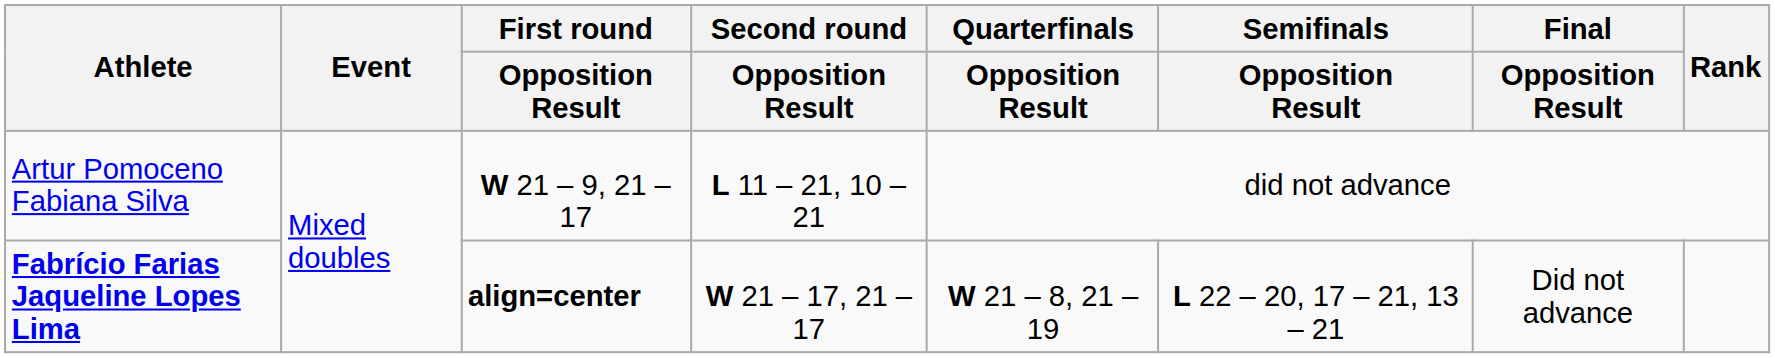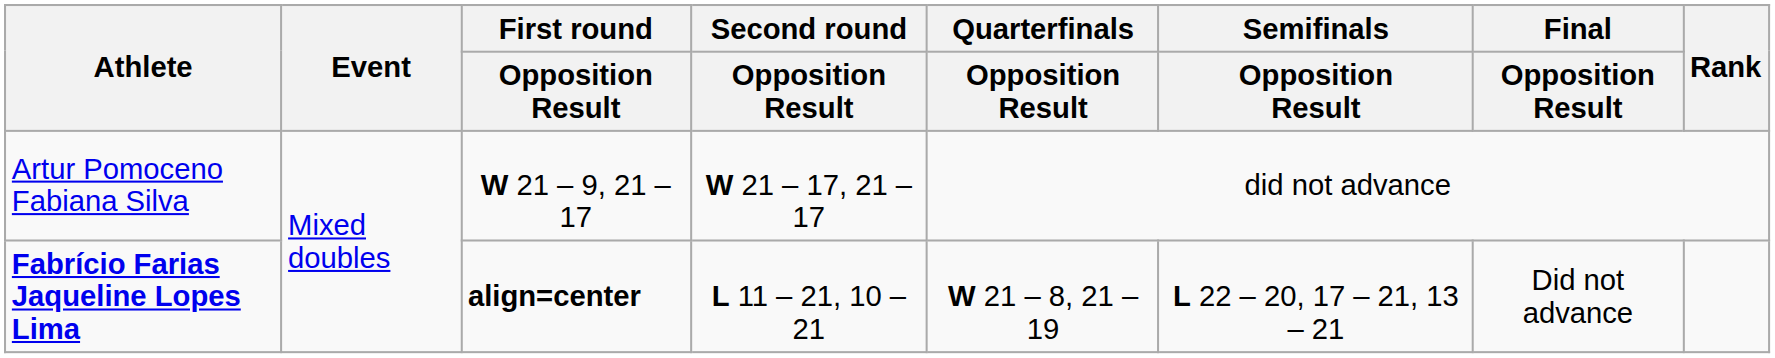(809, 202) L 11 – 21, 10 – 21 -> (809, 202) W 21 – 17, 21 – 17
(809, 313) W 21 – 17, 21 – 17 -> (809, 313) L 11 – 21, 10 – 21
